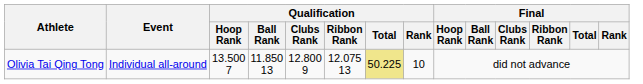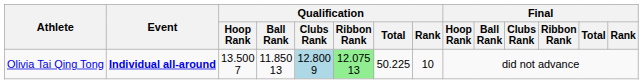(158, 65) normal -> (162, 65) bold
(305, 65) no background -> (314, 65) lightblue background
(345, 65) no background -> (354, 65) lightgreen background
(384, 65) khaki background -> (393, 65) no background
